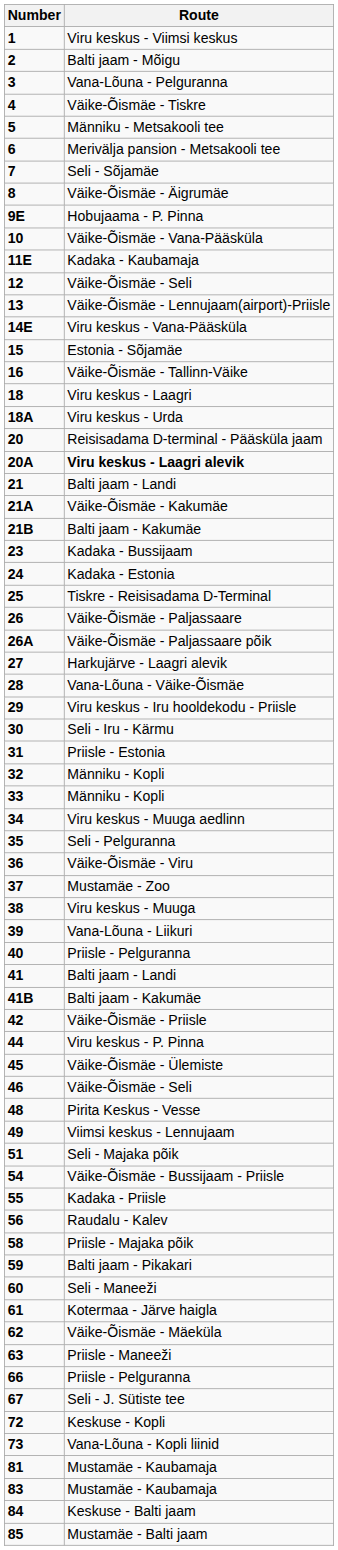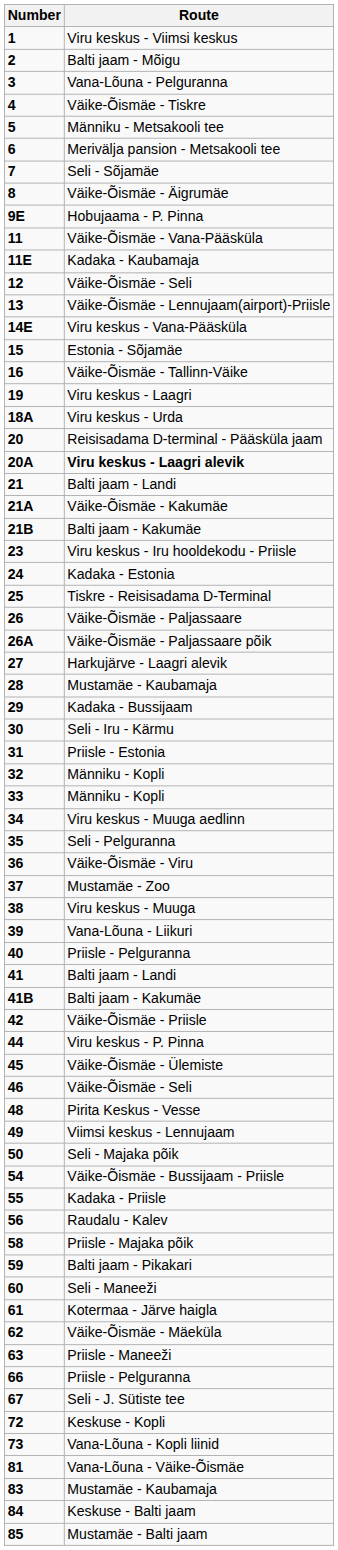(16, 238) 10 -> (15, 238) 11
(16, 395) 18 -> (16, 395) 19
(130, 551) Kadaka - Bussijaam -> (182, 551) Viru keskus - Iru hooldekodu - Priisle
(156, 685) Vana-Lõuna - Väike-Õismäe -> (142, 685) Mustamäe - Kaubamaja
(182, 707) Viru keskus - Iru hooldekodu - Priisle -> (130, 707) Kadaka - Bussijaam
(16, 1154) 51 -> (16, 1154) 50
(142, 1467) Mustamäe - Kaubamaja -> (156, 1467) Vana-Lõuna - Väike-Õismäe
